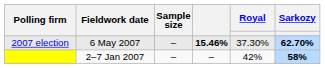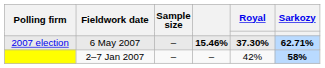(252, 43) normal -> (252, 43) bold
(297, 43) 62.70% -> (297, 43) 62.71%
